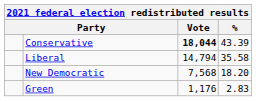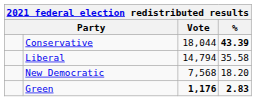(199, 42) bold -> (199, 42) normal
(235, 42) normal -> (235, 42) bold
(202, 88) normal -> (202, 88) bold
(238, 88) normal -> (238, 88) bold
